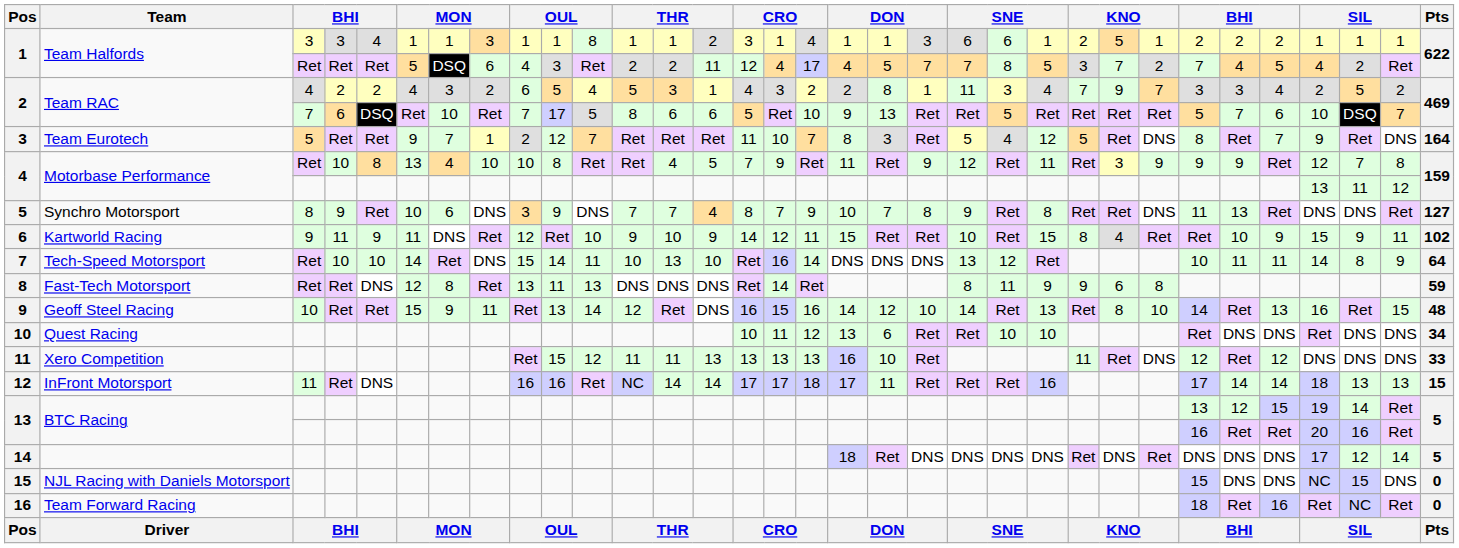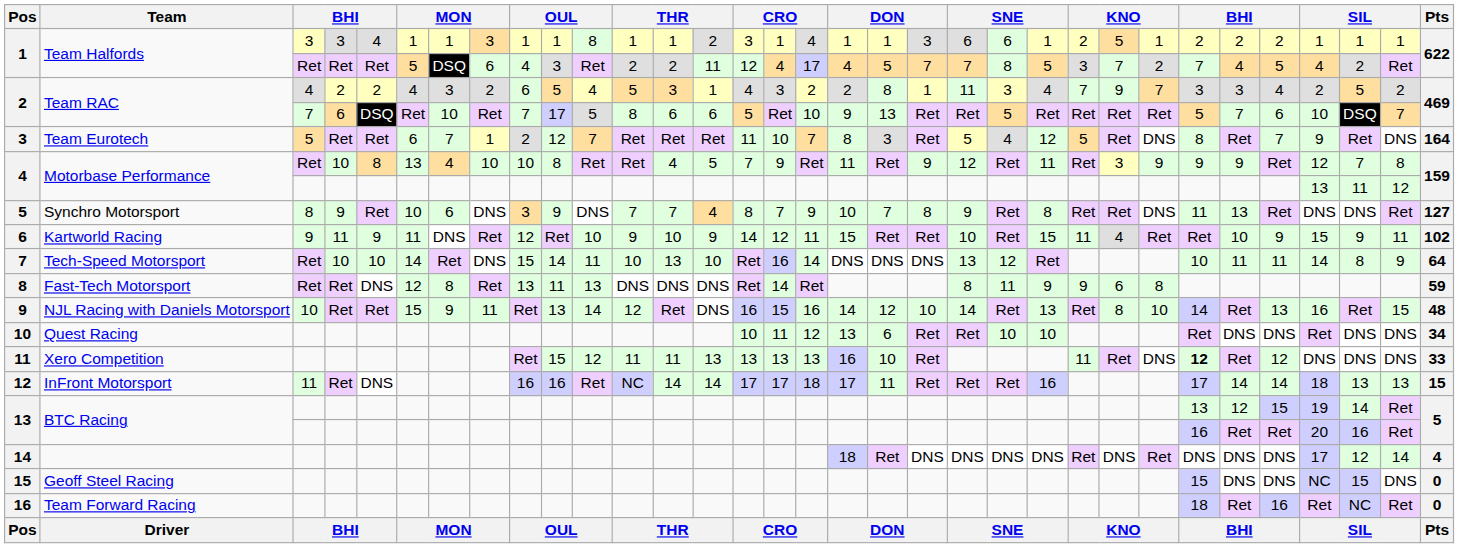(413, 139) 9 -> (413, 139) 6
(1083, 236) 8 -> (1083, 236) 11
(109, 310) Geoff Steel Racing -> (167, 310) NJL Racing with Daniels Motorsport
(1199, 359) normal -> (1199, 359) bold
(1437, 456) 5 -> (1437, 456) 4
(167, 481) NJL Racing with Daniels Motorsport -> (109, 481) Geoff Steel Racing
